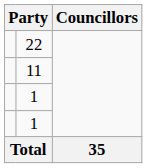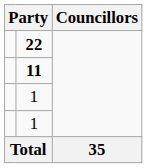(34, 44) normal -> (34, 44) bold
(34, 70) normal -> (34, 70) bold
